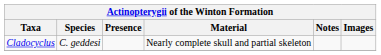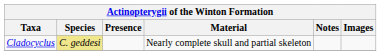(80, 43) no background -> (80, 43) khaki background
